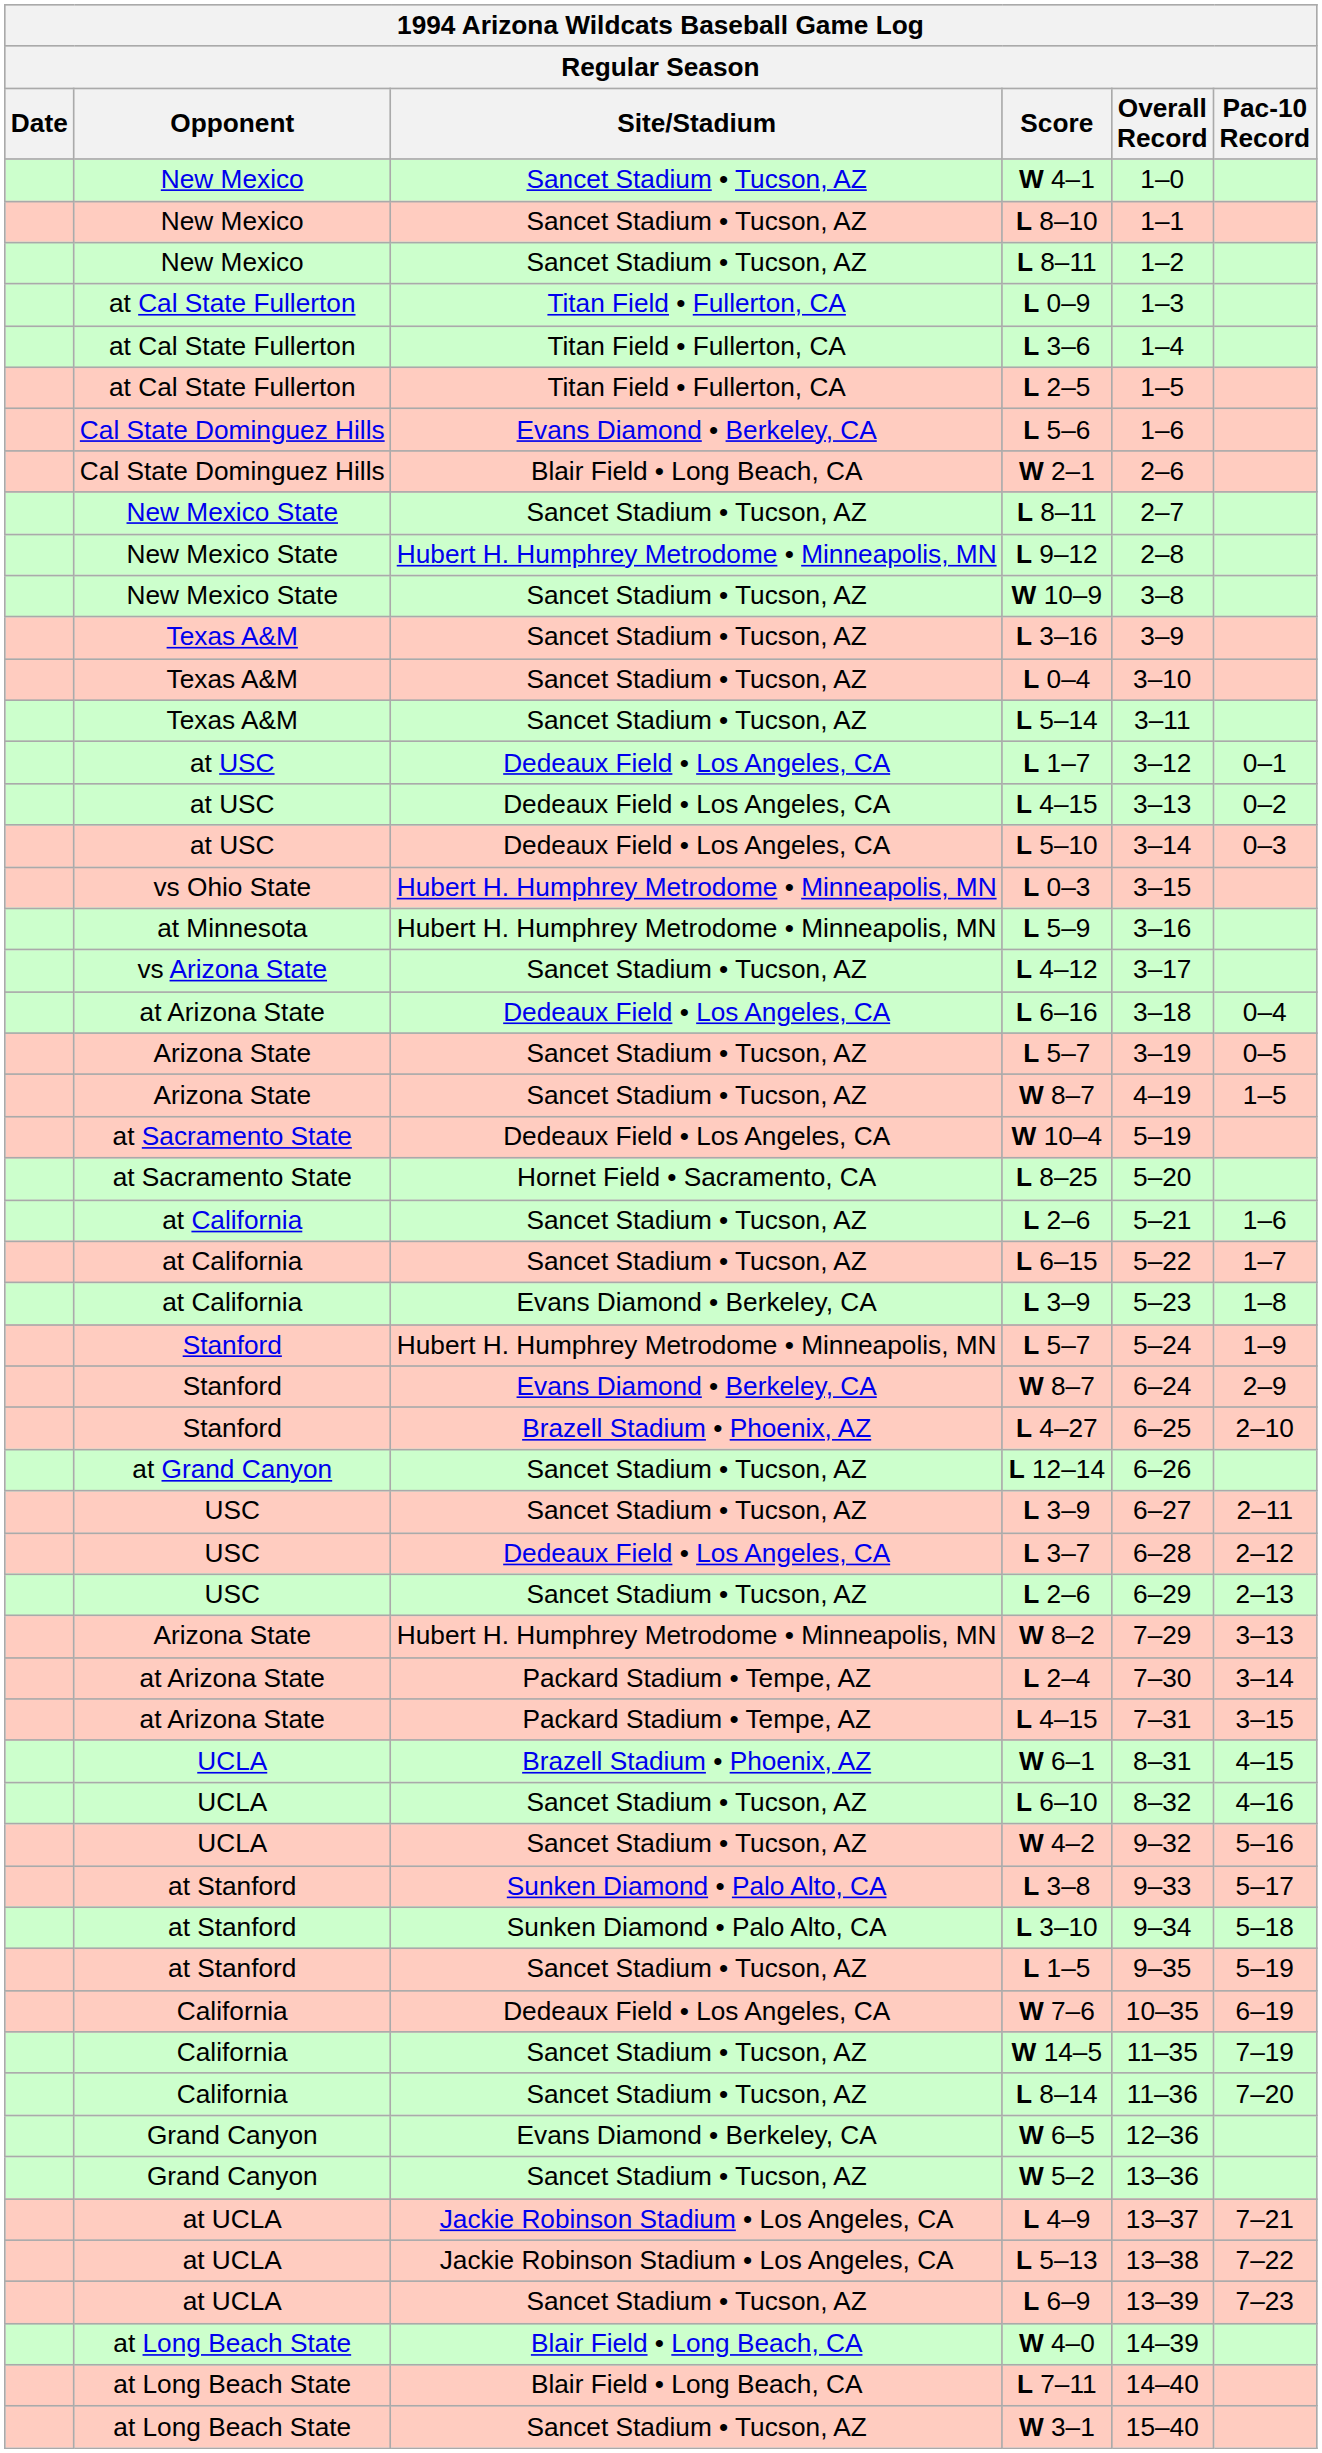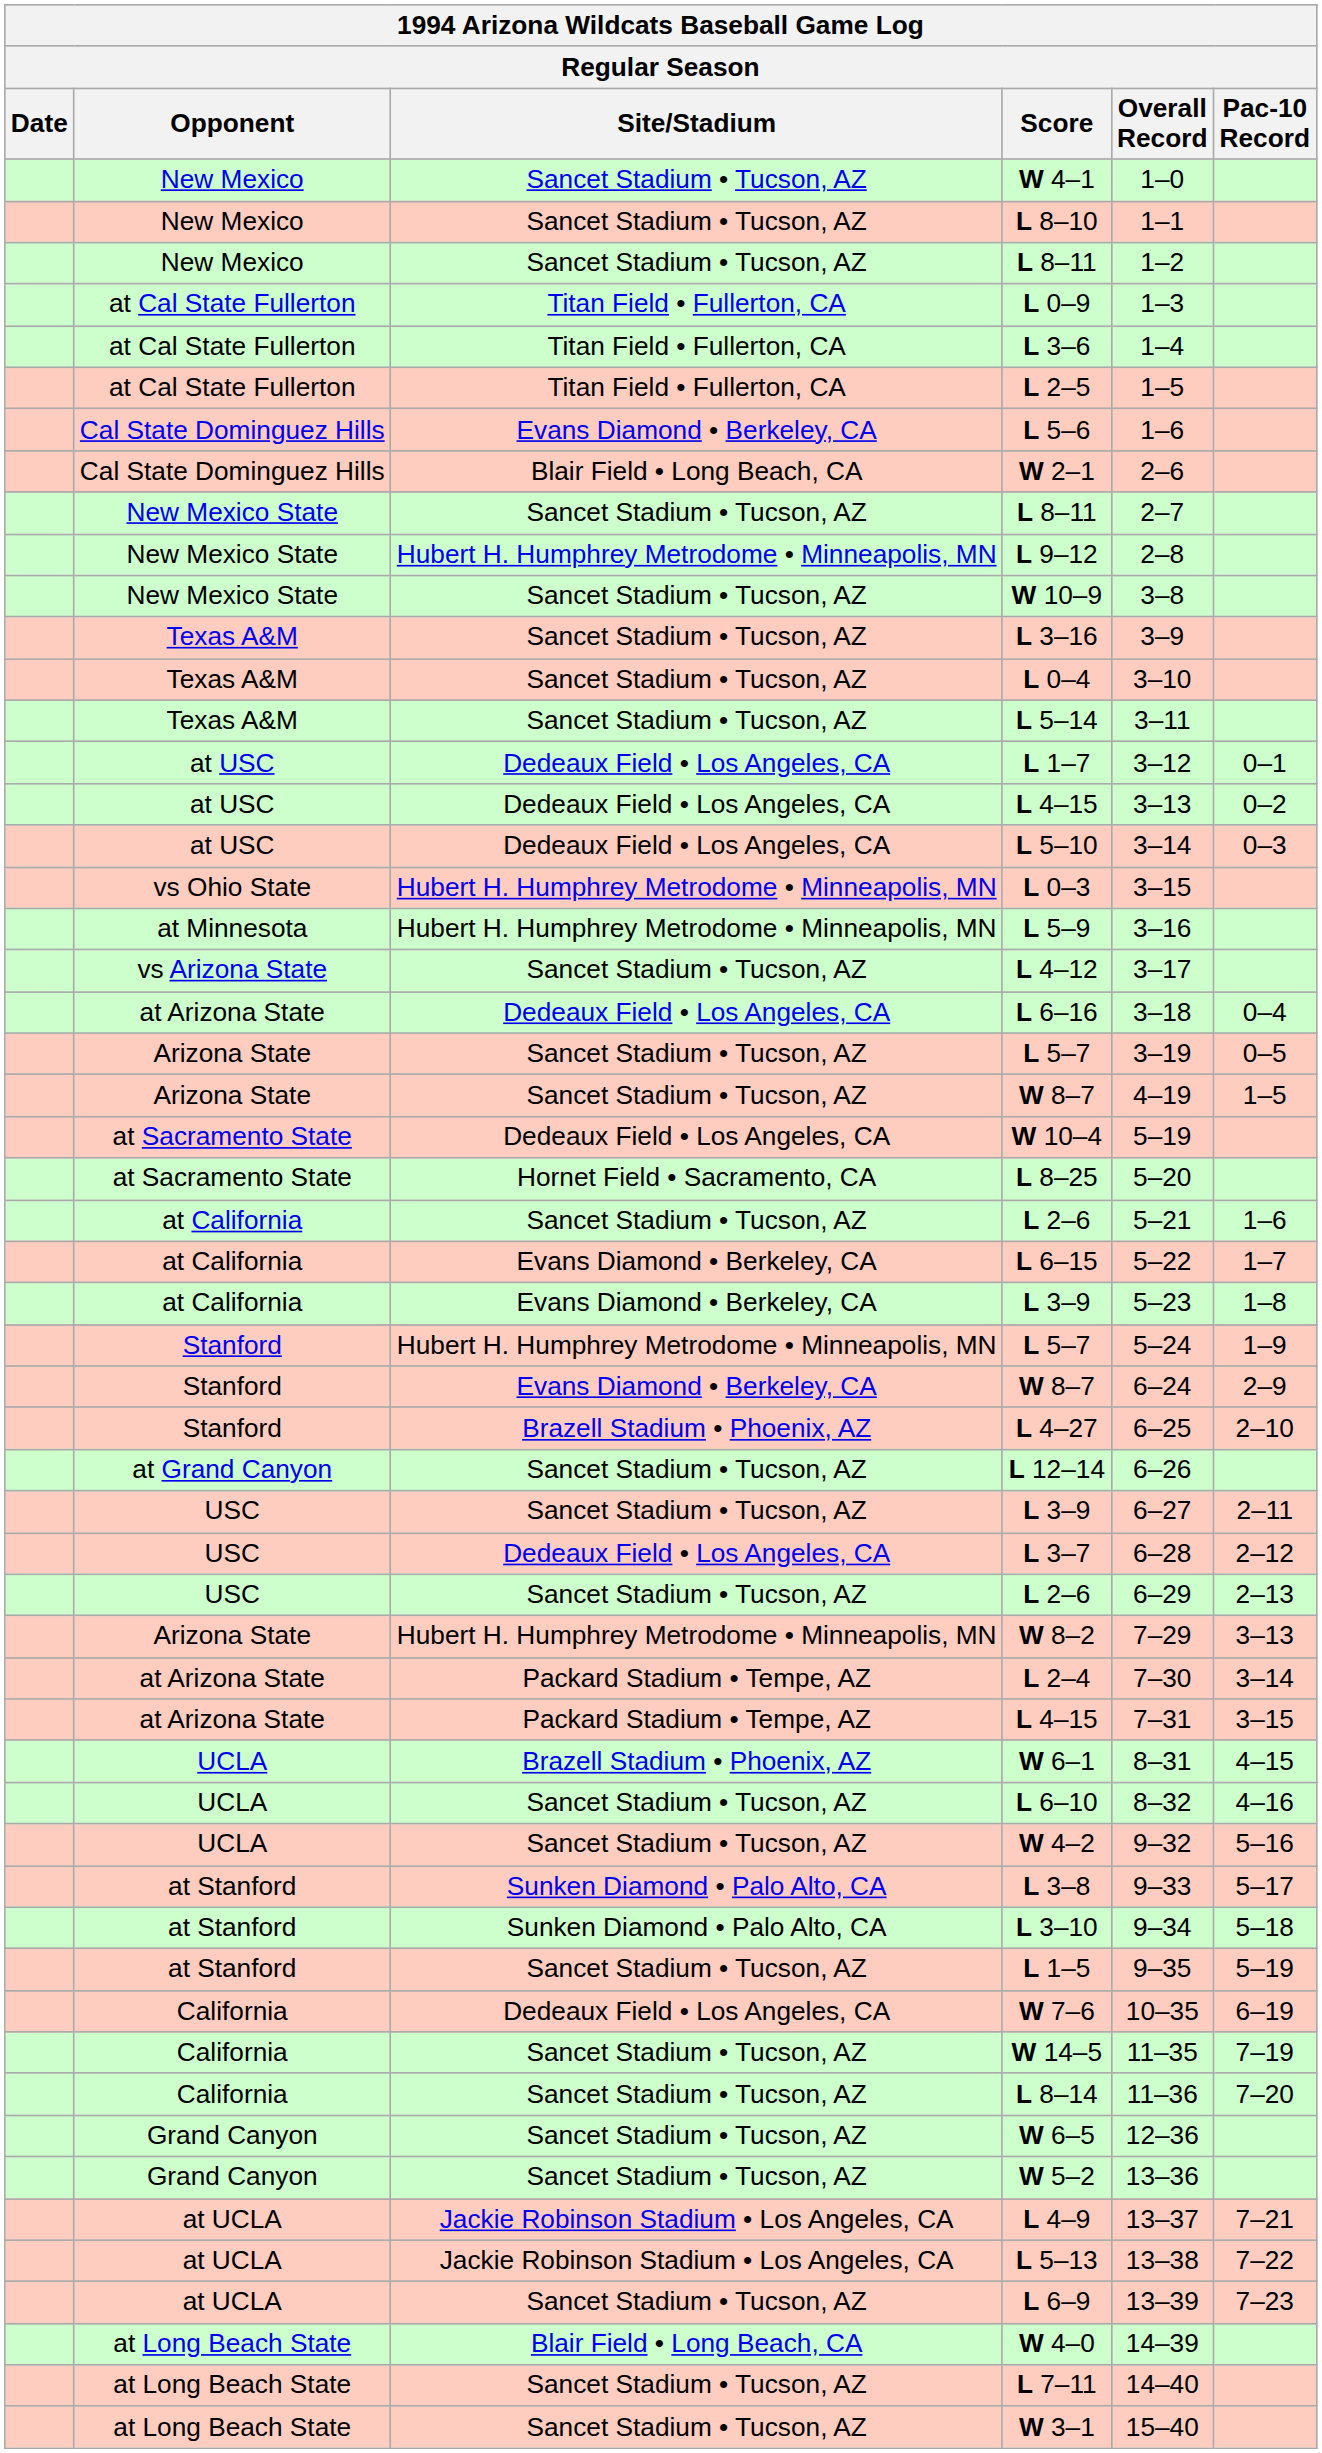(697, 1261) Sancet Stadium • Tucson, AZ -> (697, 1261) Evans Diamond • Berkeley, CA
(697, 2135) Evans Diamond • Berkeley, CA -> (697, 2135) Sancet Stadium • Tucson, AZ
(697, 2385) Blair Field • Long Beach, CA -> (697, 2385) Sancet Stadium • Tucson, AZ
